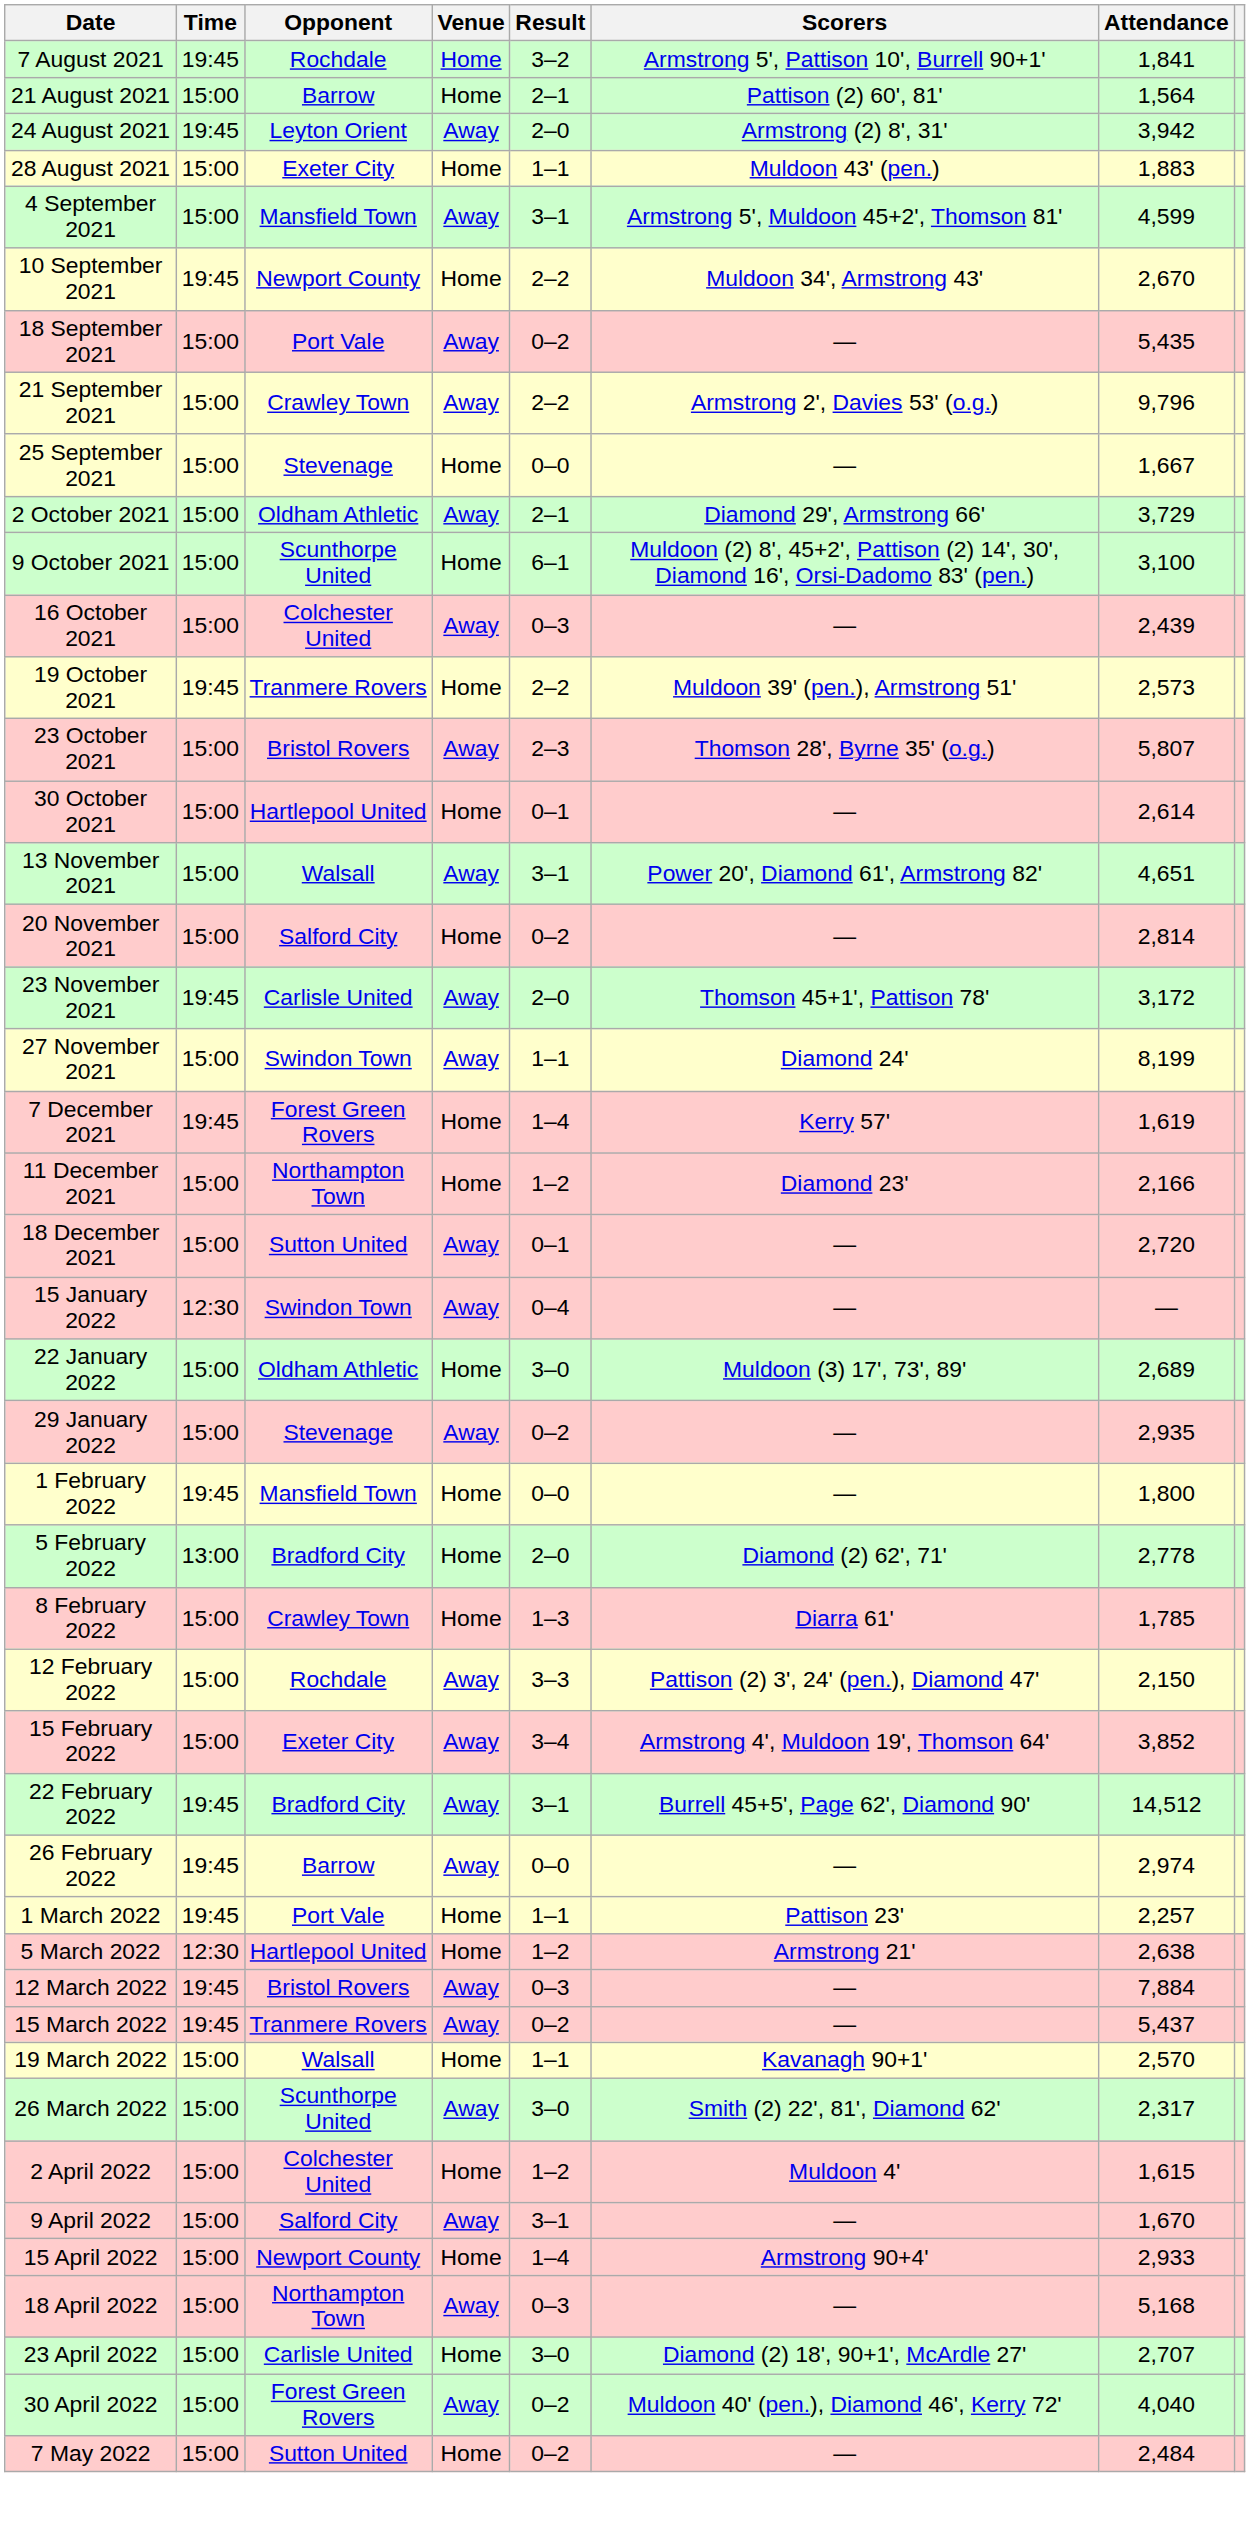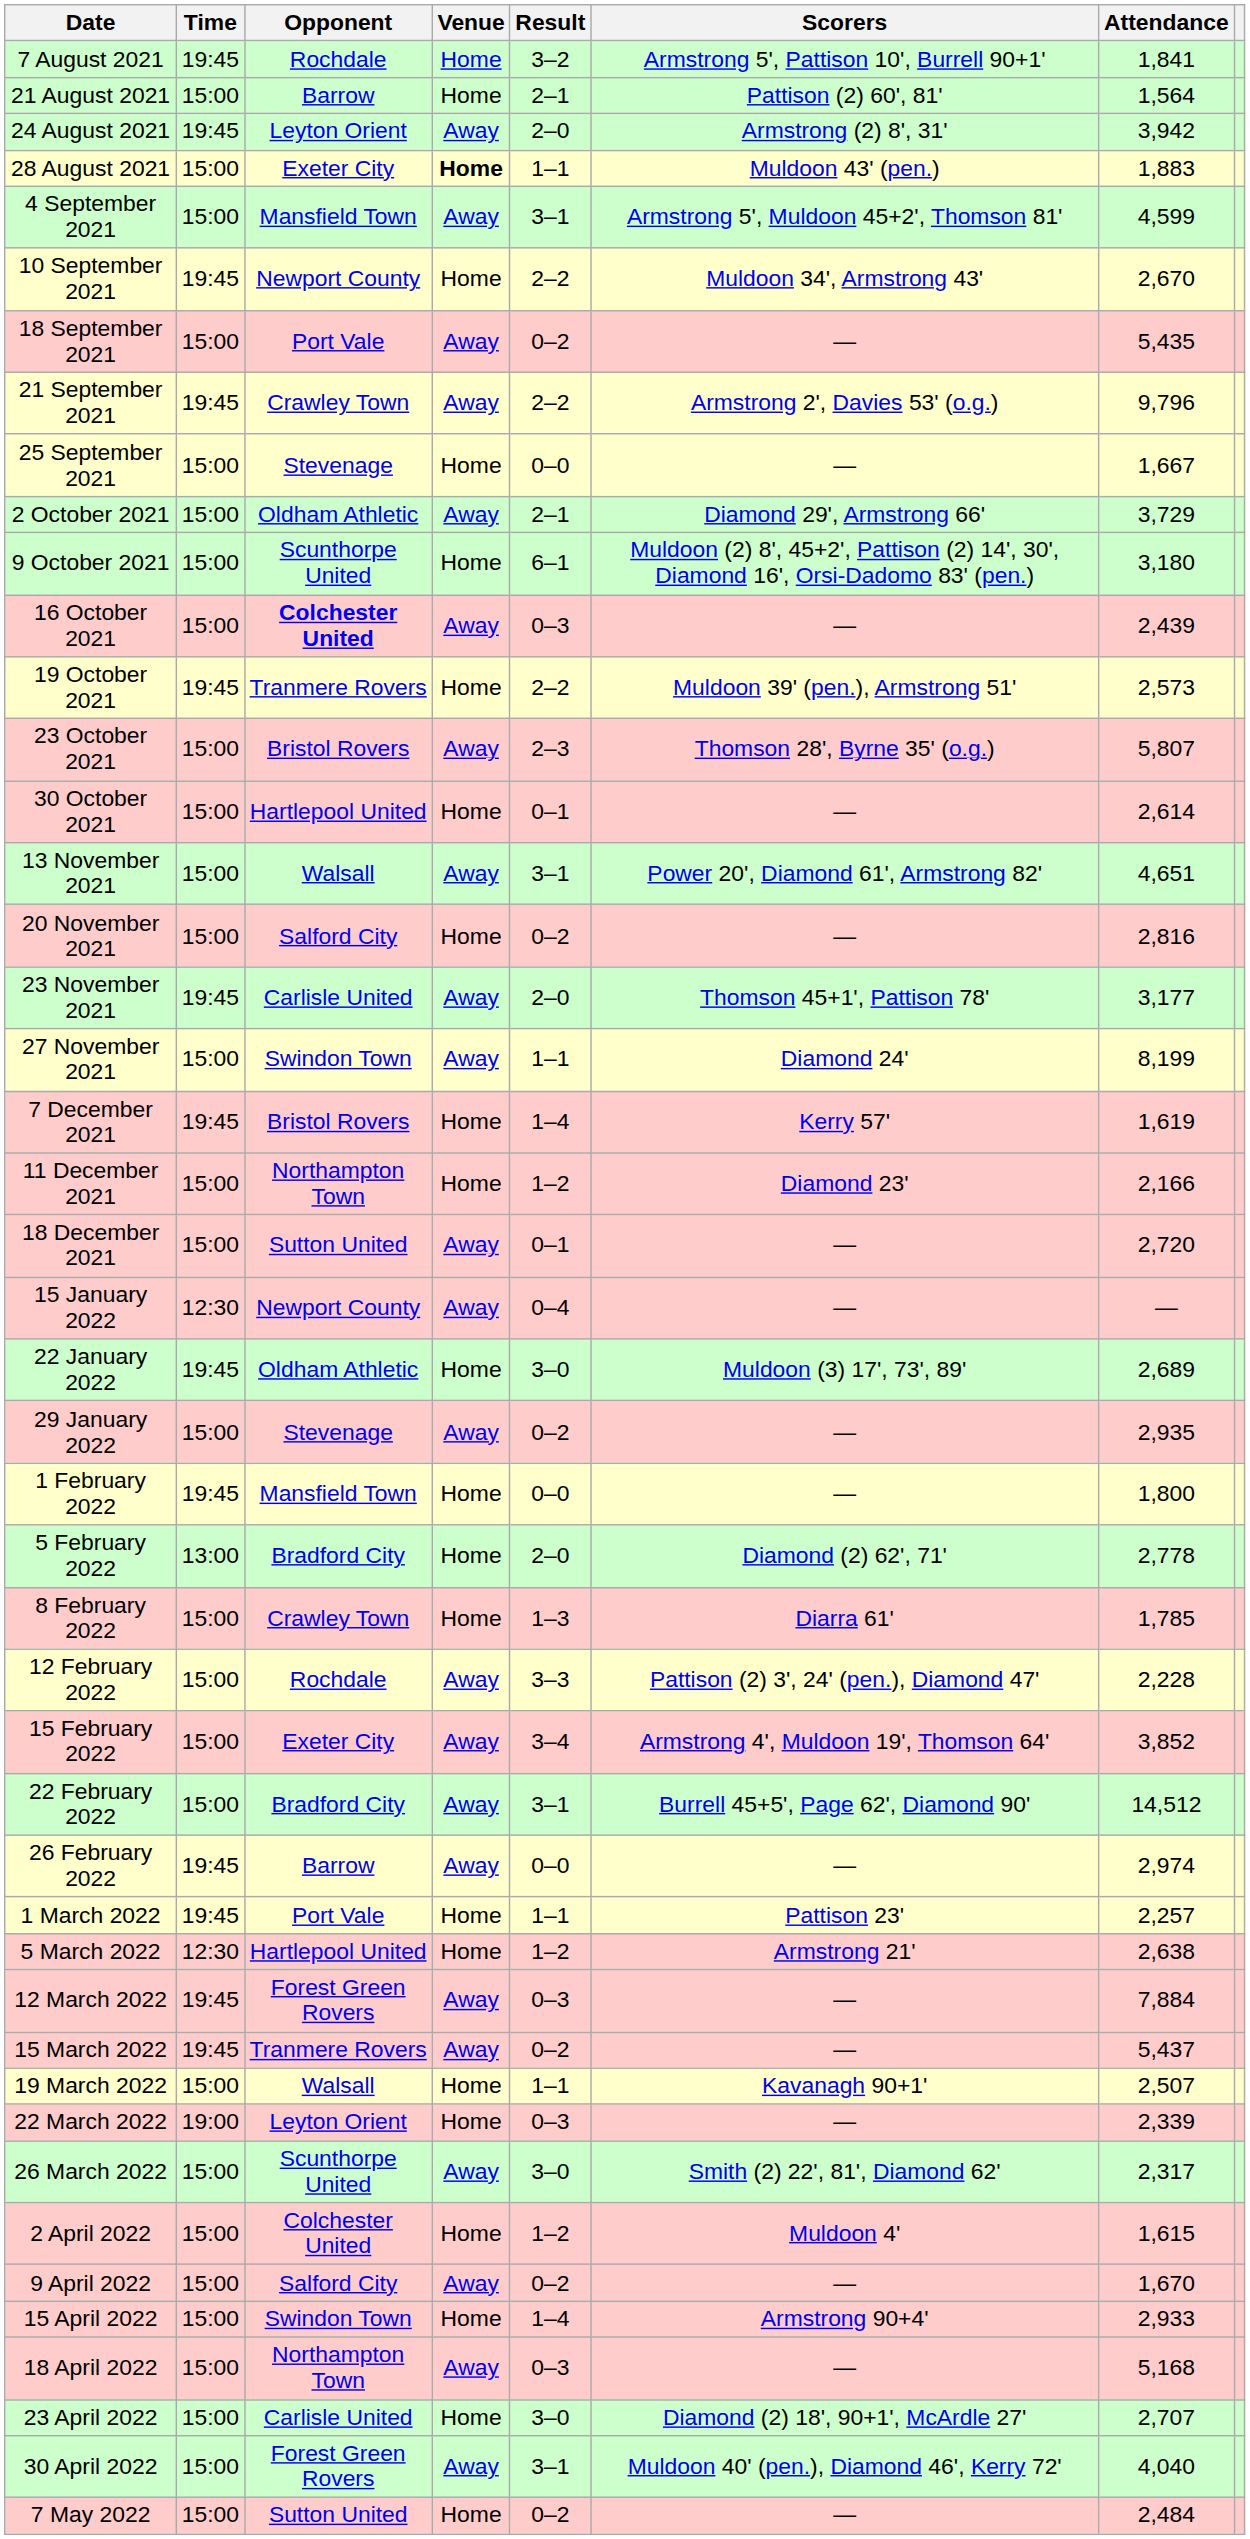(471, 167) normal -> (471, 167) bold
(210, 403) 15:00 -> (210, 403) 19:45
(1166, 563) 3,100 -> (1166, 563) 3,180
(338, 625) normal -> (338, 625) bold
(1166, 935) 2,814 -> (1166, 935) 2,816
(1166, 997) 3,172 -> (1166, 997) 3,177
(338, 1121) Forest Green Rovers -> (338, 1121) Bristol Rovers
(338, 1307) Swindon Town -> (338, 1307) Newport County
(210, 1369) 15:00 -> (210, 1369) 19:45
(1166, 1679) 2,150 -> (1166, 1679) 2,228
(210, 1803) 19:45 -> (210, 1803) 15:00
(338, 1987) Bristol Rovers -> (338, 2000) Forest Green Rovers
(1166, 2060) 2,570 -> (1166, 2085) 2,507
+ row: (91, 2122)
(550, 2220) 3–1 -> (550, 2282) 0–2
(338, 2256) Newport County -> (338, 2318) Swindon Town
(550, 2404) 0–2 -> (550, 2466) 3–1
